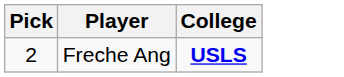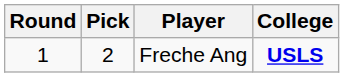+ column: (43, 21)
